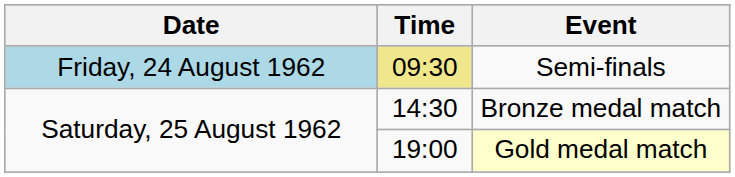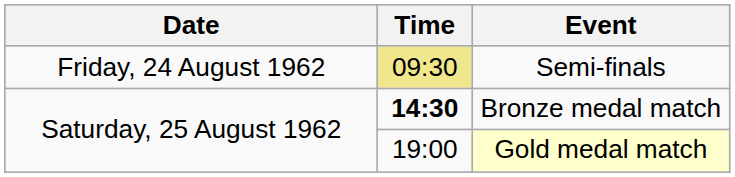(191, 66) lightblue background -> (191, 66) no background
(425, 108) normal -> (425, 108) bold
